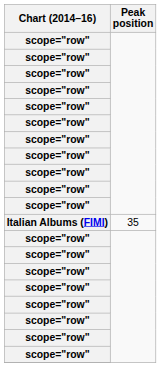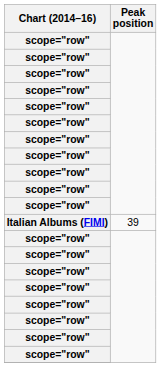(133, 222) 35 -> (133, 222) 39
